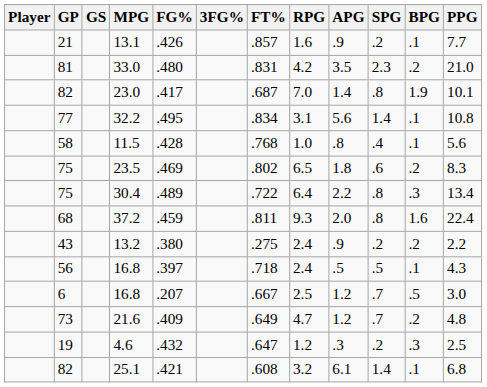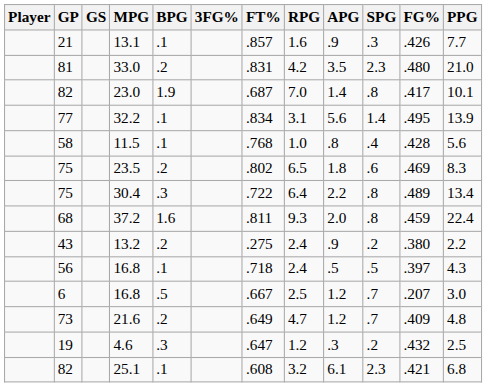columns swapped: (174, 17) <-> (424, 17)
(377, 42) .2 -> (372, 42) .3
(460, 118) 10.8 -> (460, 118) 13.9
(381, 369) 1.4 -> (376, 369) 2.3
